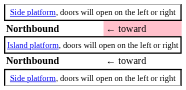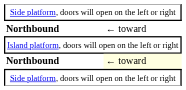(126, 28) pink background -> (126, 28) no background
(126, 61) no background -> (126, 61) lightyellow background
